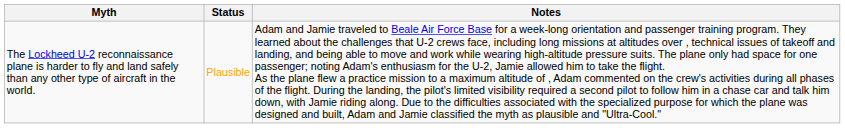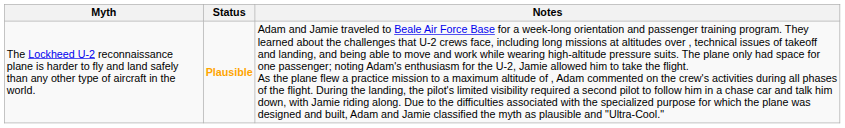(228, 72) normal -> (229, 72) bold
